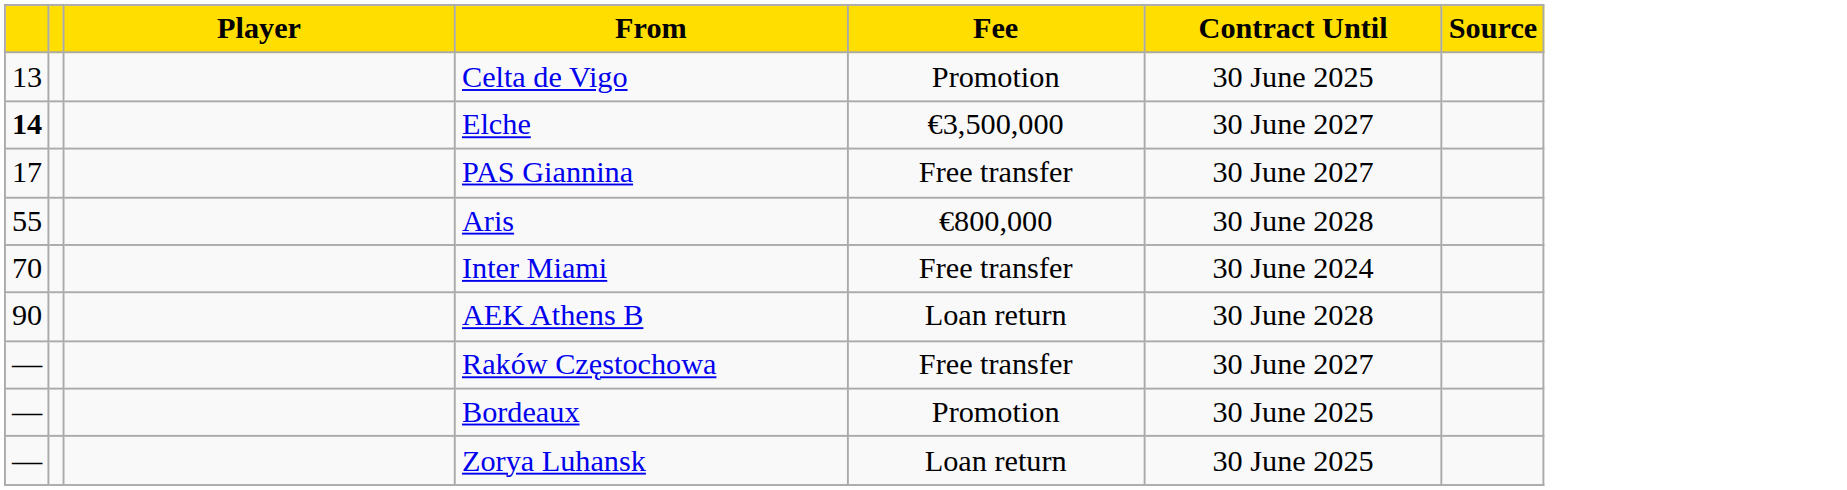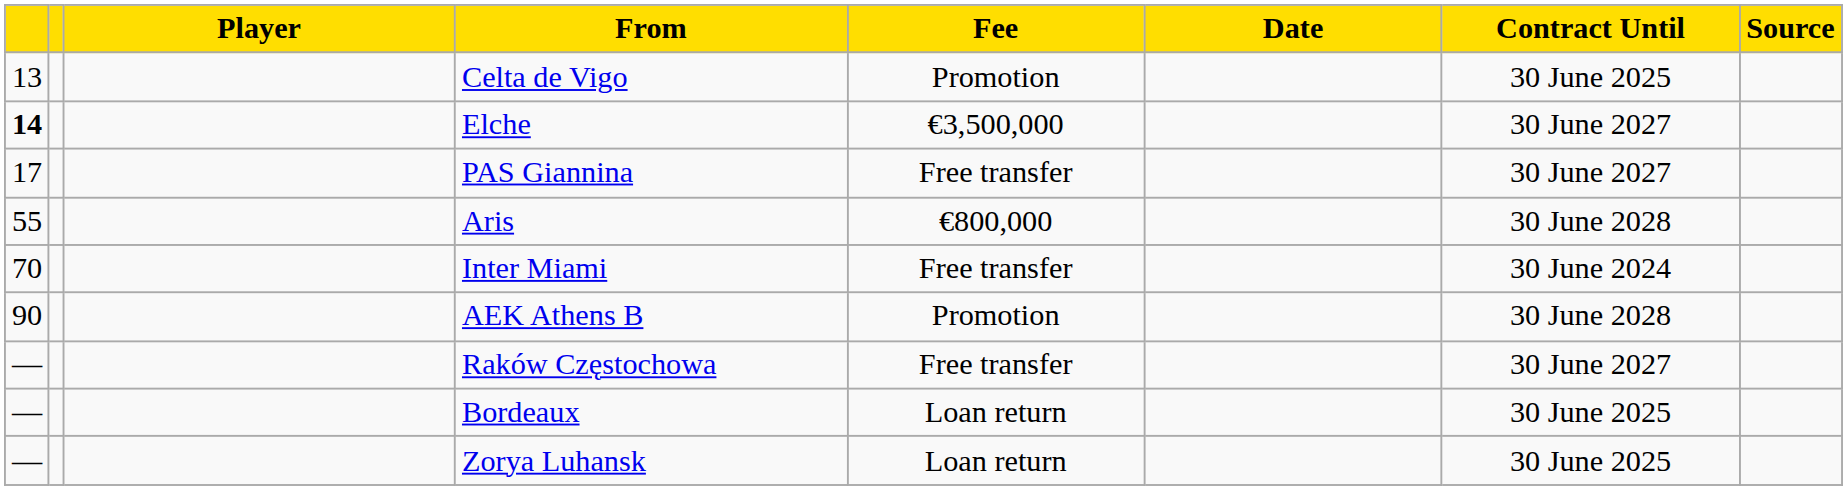+ column: (1293, 28)
(996, 316) Loan return -> (996, 316) Promotion
(996, 412) Promotion -> (996, 412) Loan return
